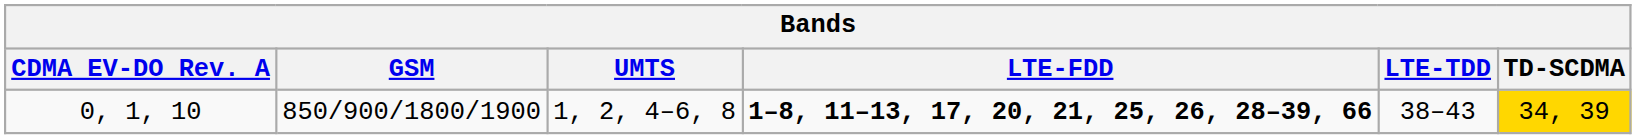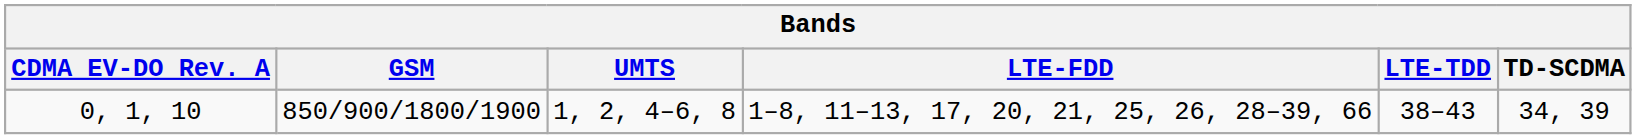(1060, 111) bold -> (1060, 111) normal
(1564, 111) gold background -> (1564, 111) no background
